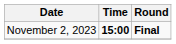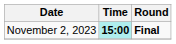(115, 30) no background -> (115, 30) paleturquoise background
